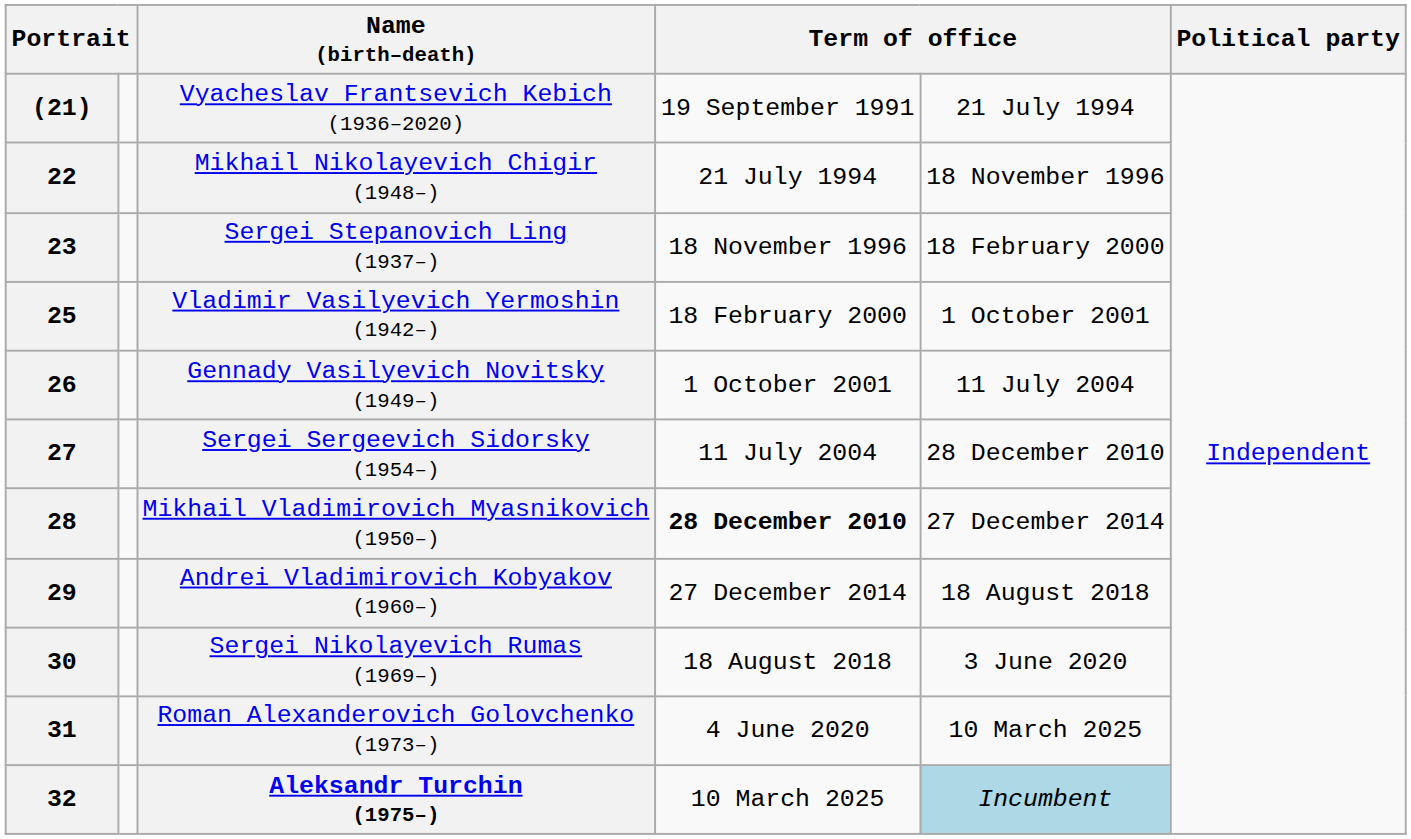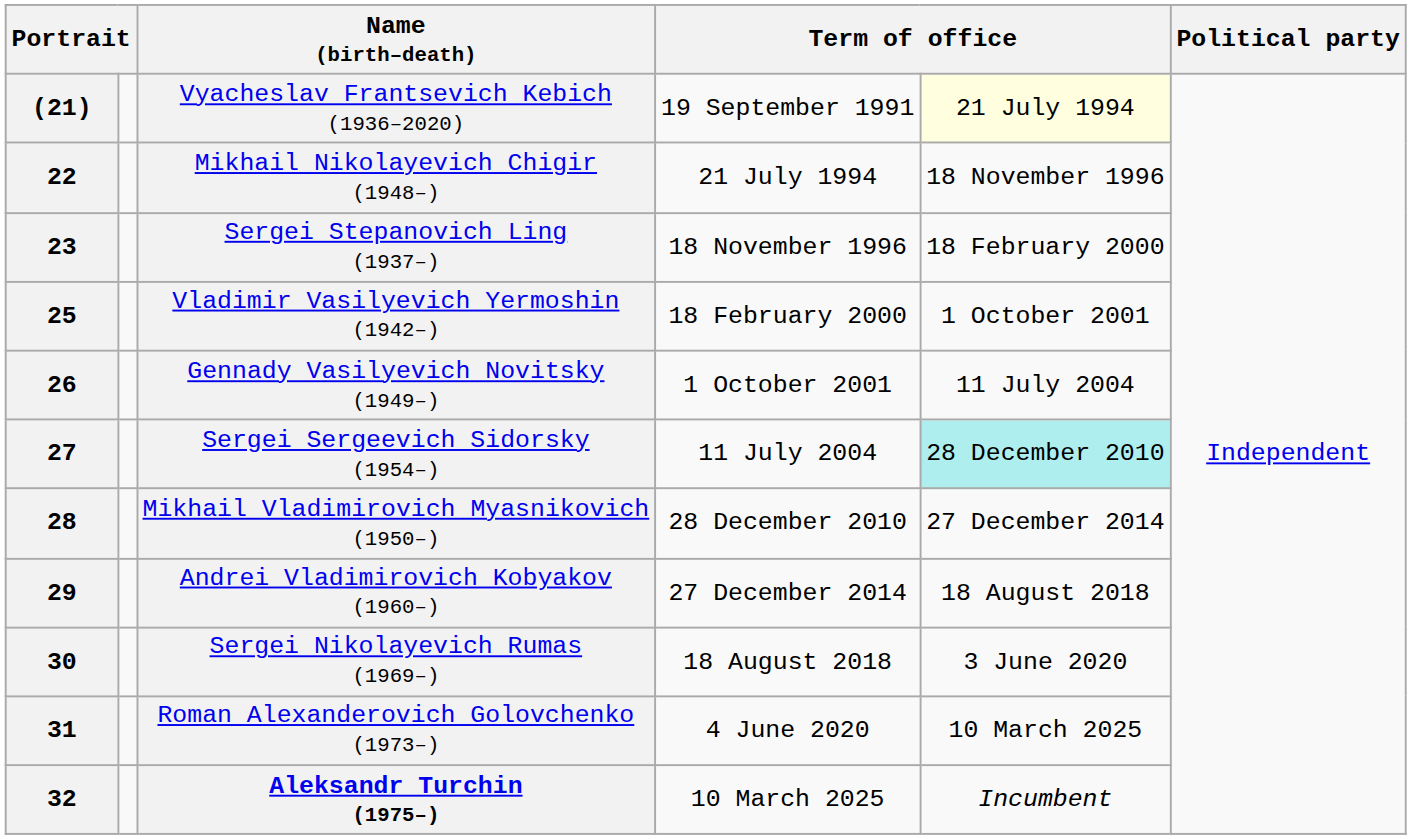(1045, 109) no background -> (1045, 109) lightyellow background
(1045, 454) no background -> (1045, 454) paleturquoise background
(788, 523) bold -> (788, 523) normal
(1045, 800) lightblue background -> (1045, 800) no background
